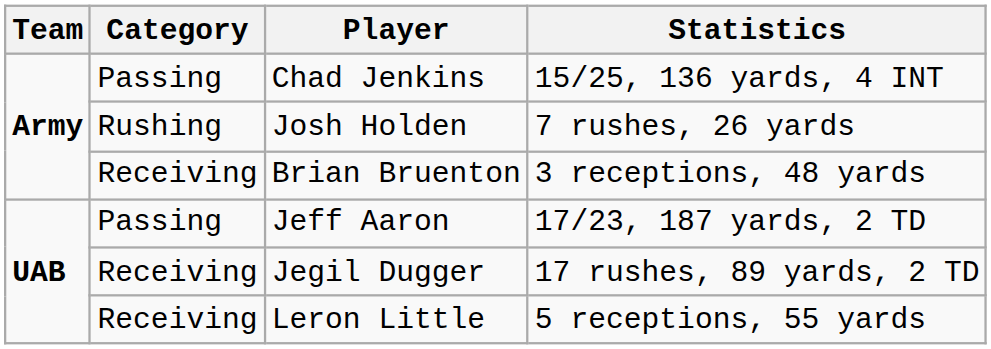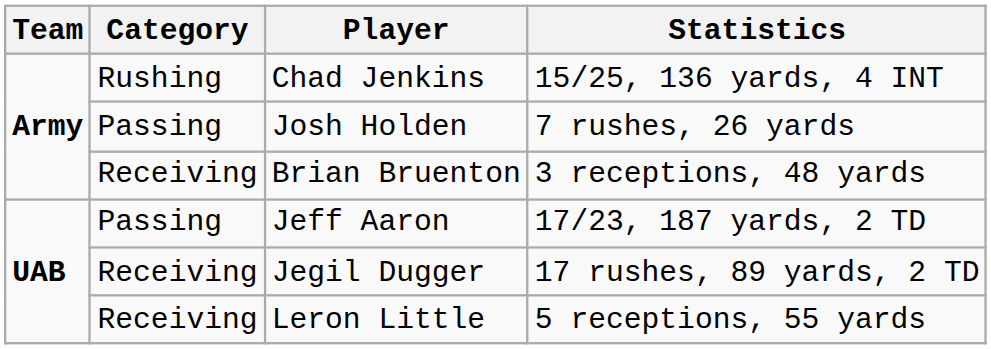(160, 78) Passing -> (160, 78) Rushing
(160, 127) Rushing -> (160, 127) Passing
